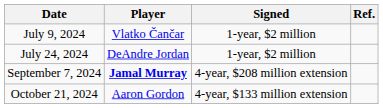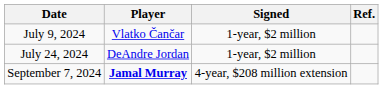- row: (54, 93)
